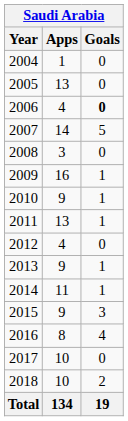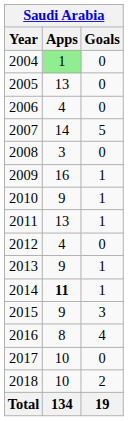(62, 61) no background -> (62, 61) lightgreen background
(102, 107) bold -> (102, 107) normal
(62, 289) normal -> (62, 289) bold
